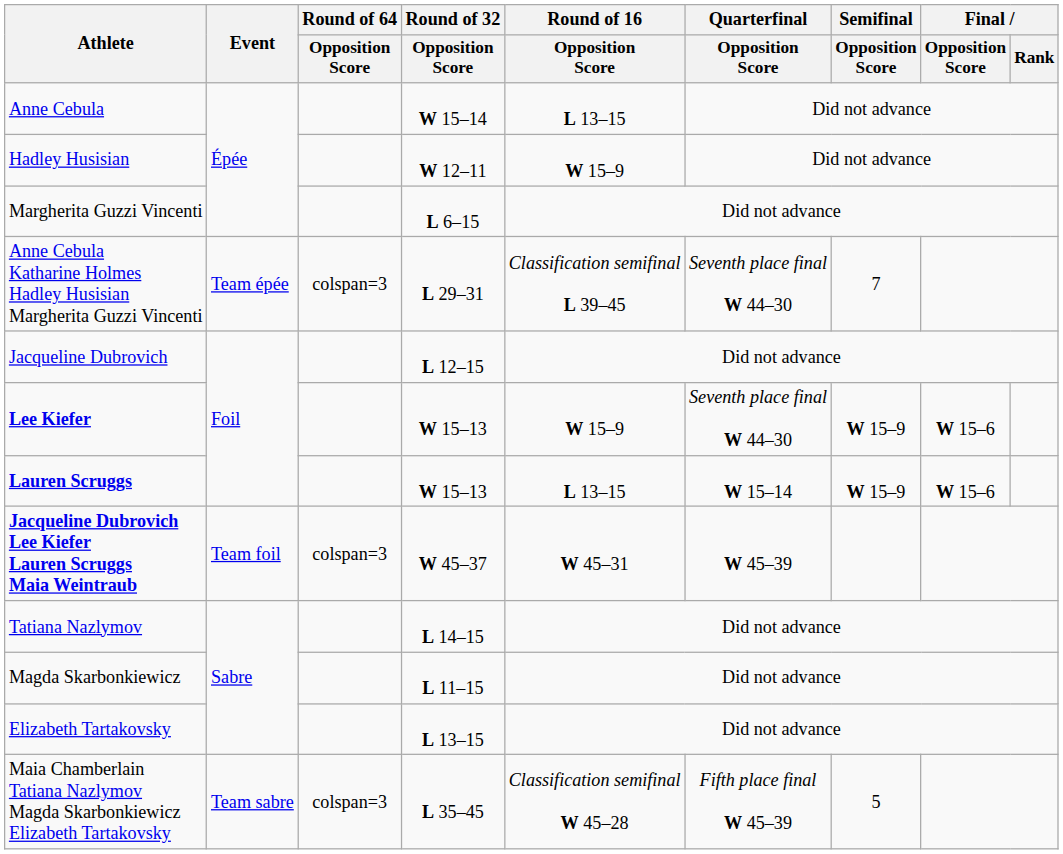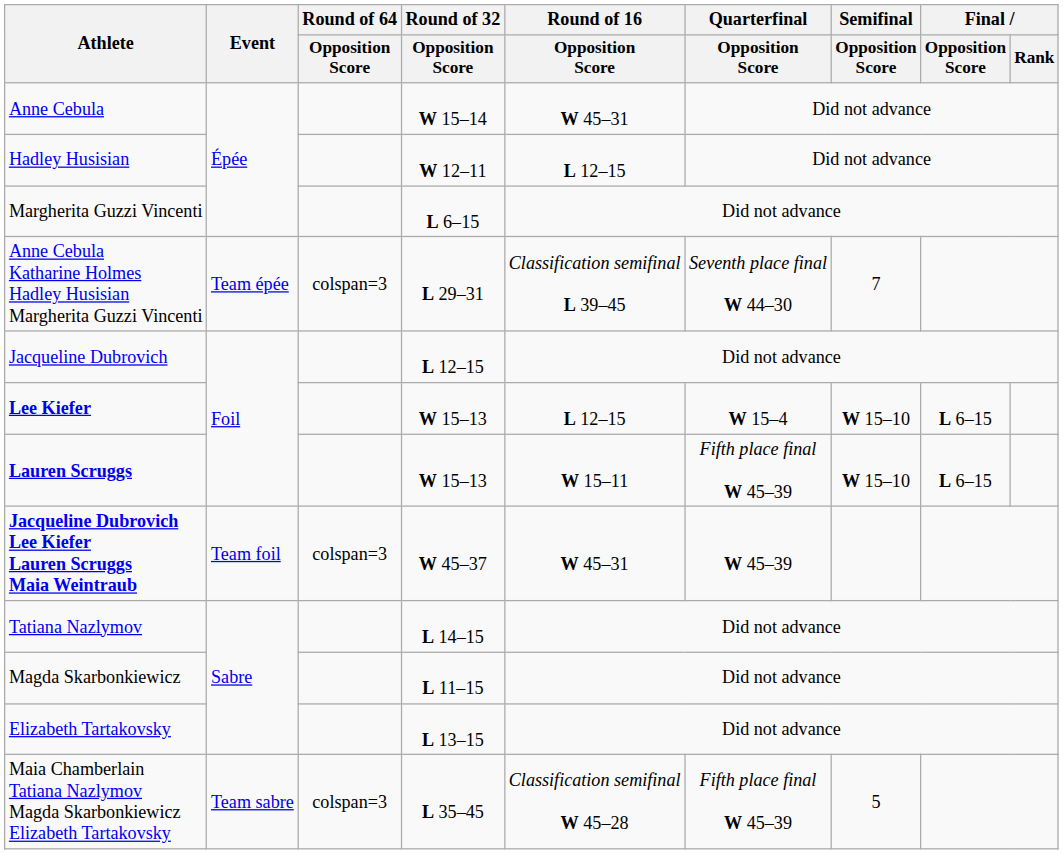(595, 119) L 13–15 -> (595, 119) W 45–31
(595, 171) W 15–9 -> (595, 171) L 12–15
(595, 429) W 15–9 -> (595, 419) L 12–15
(758, 419) Seventh place final W 44–30 -> (758, 419) W 15–4
(876, 429) W 15–9 -> (876, 419) W 15–10
(965, 429) W 15–6 -> (965, 419) L 6–15
(595, 491) L 13–15 -> (595, 481) W 15–11
(758, 491) W 15–14 -> (758, 470) Fifth place final W 45–39
(876, 491) W 15–9 -> (876, 481) W 15–10
(965, 491) W 15–6 -> (965, 481) L 6–15
